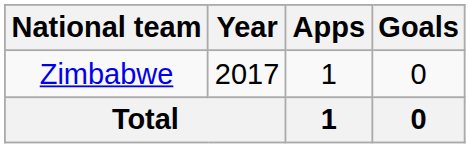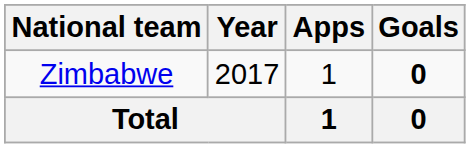(419, 73) normal -> (419, 73) bold
